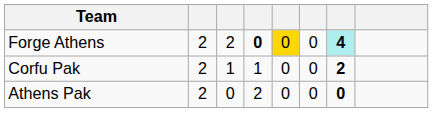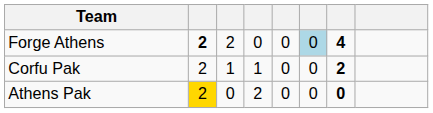(203, 42) normal -> (203, 42) bold
(258, 42) bold -> (258, 42) normal
(285, 42) gold background -> (285, 42) no background
(313, 42) no background -> (313, 42) lightblue background
(341, 42) paleturquoise background -> (341, 42) no background
(203, 94) no background -> (203, 94) gold background
